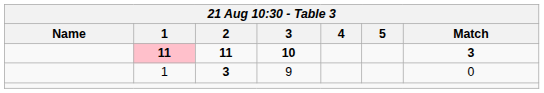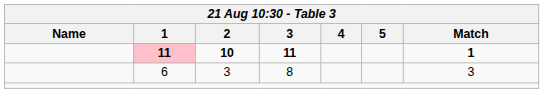(226, 53) 11 -> (227, 53) 10
(289, 53) 10 -> (290, 53) 11
(471, 53) 3 -> (471, 53) 1
(164, 72) 1 -> (164, 72) 6
(226, 72) bold -> (227, 72) normal
(289, 72) 9 -> (290, 72) 8
(471, 72) 0 -> (471, 72) 3
